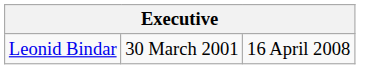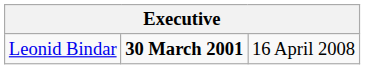(182, 48) normal -> (184, 48) bold
